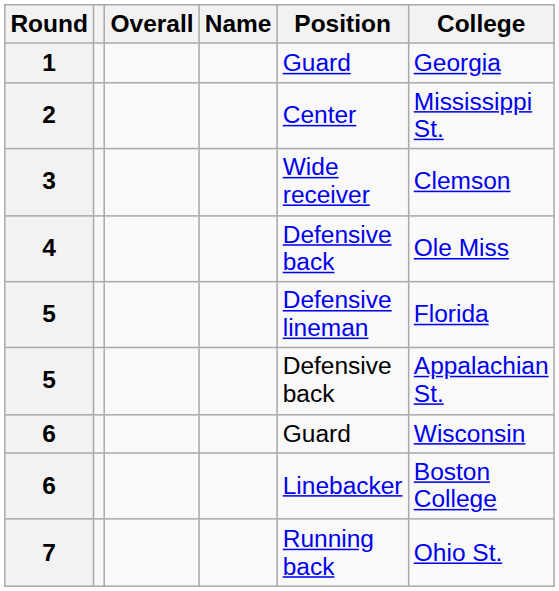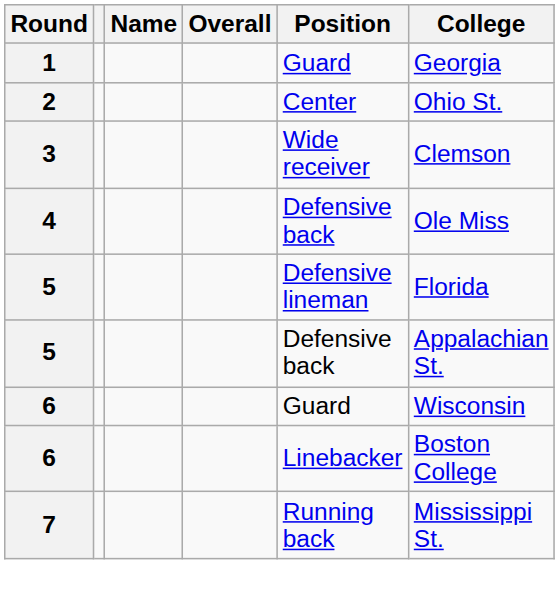columns swapped: (152, 23) <-> (238, 23)
(473, 115) Mississippi St. -> (458, 101) Ohio St.
(458, 552) Ohio St. -> (473, 524) Mississippi St.
